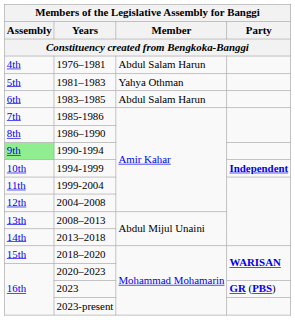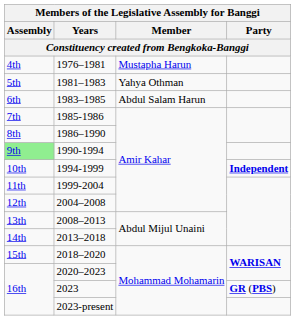(162, 64) Abdul Salam Harun -> (155, 64) Mustapha Harun
